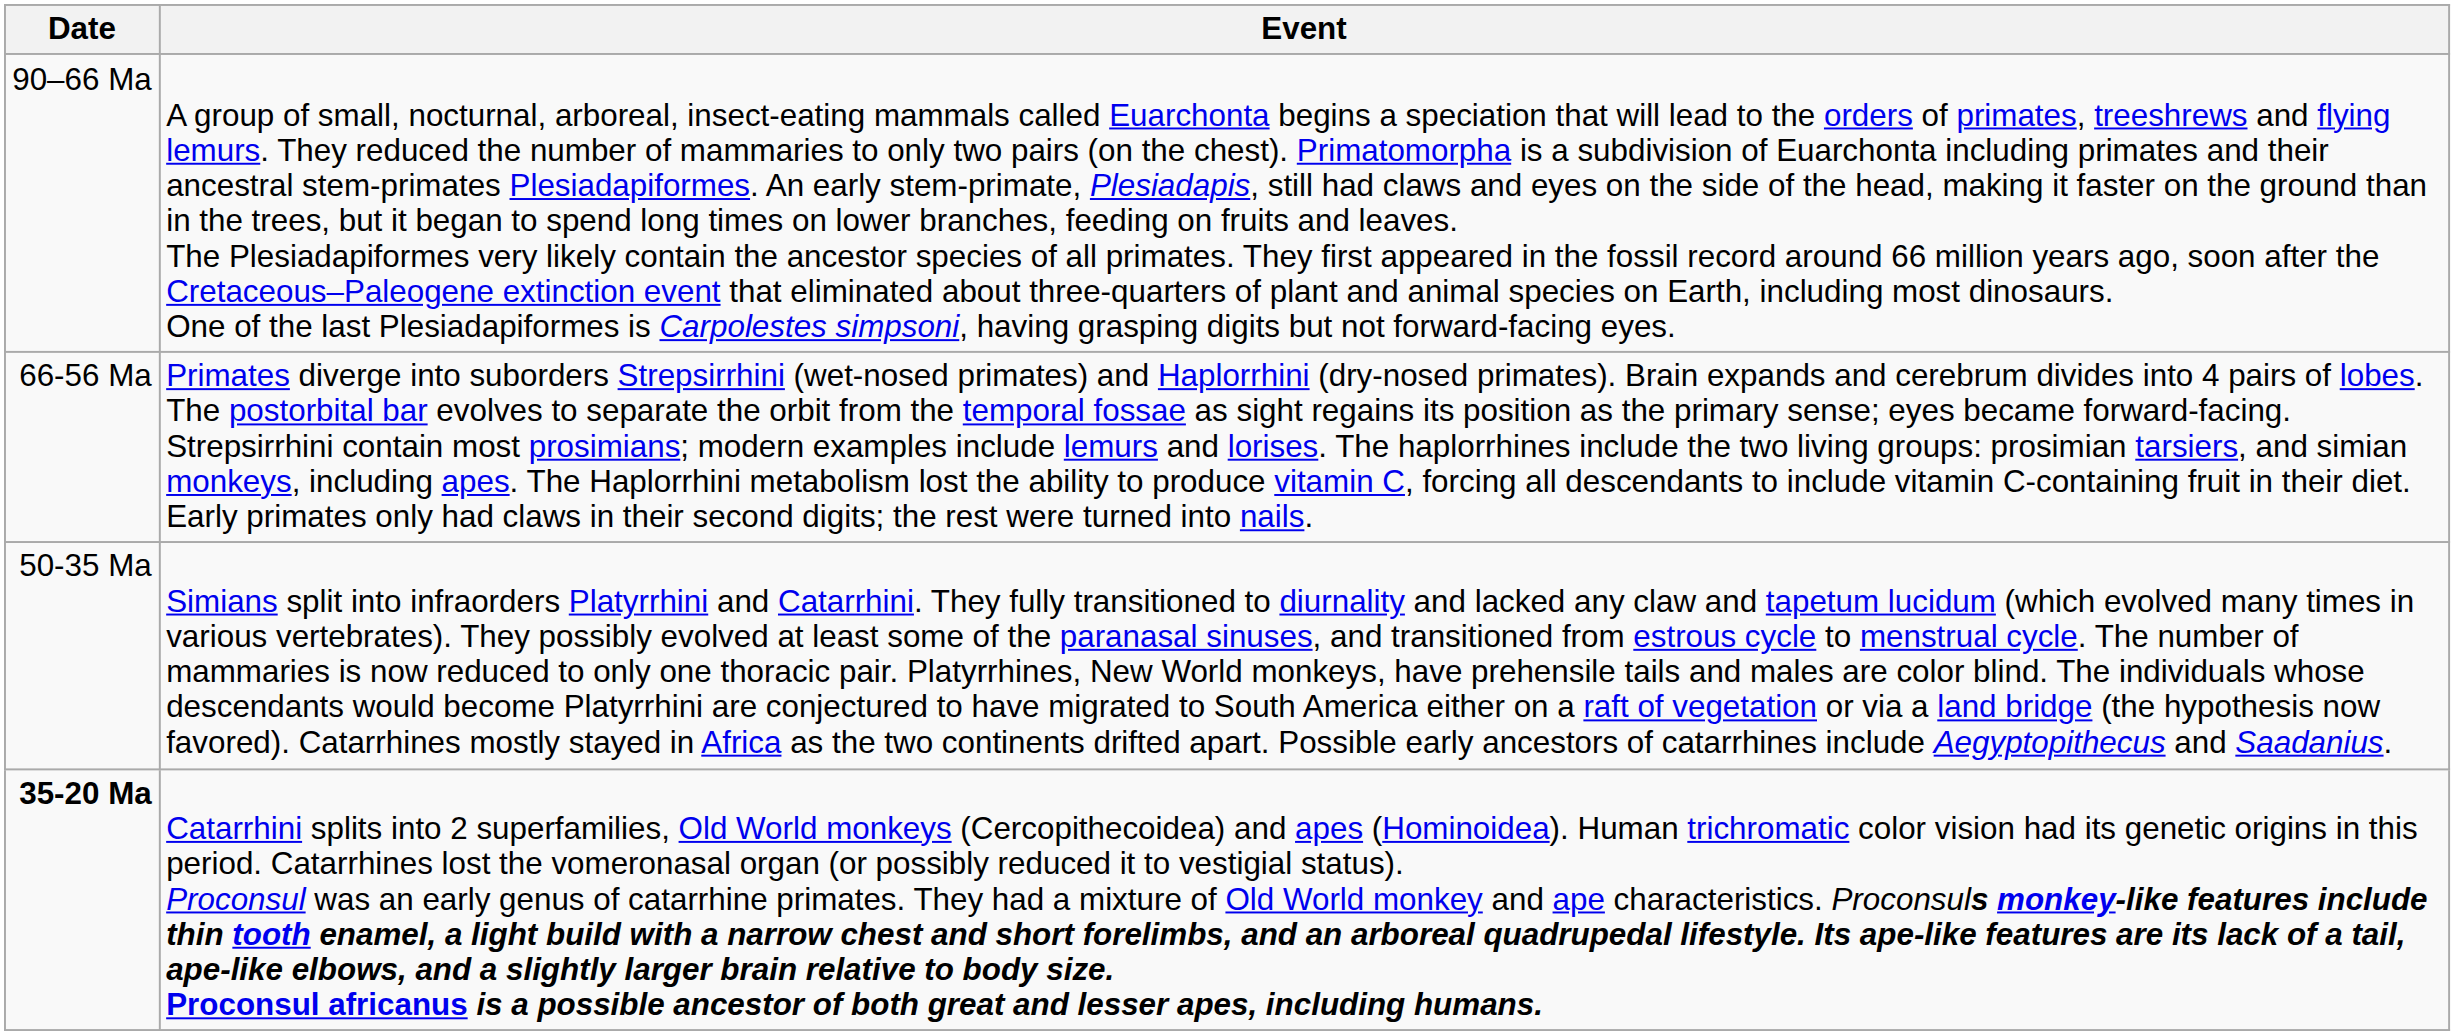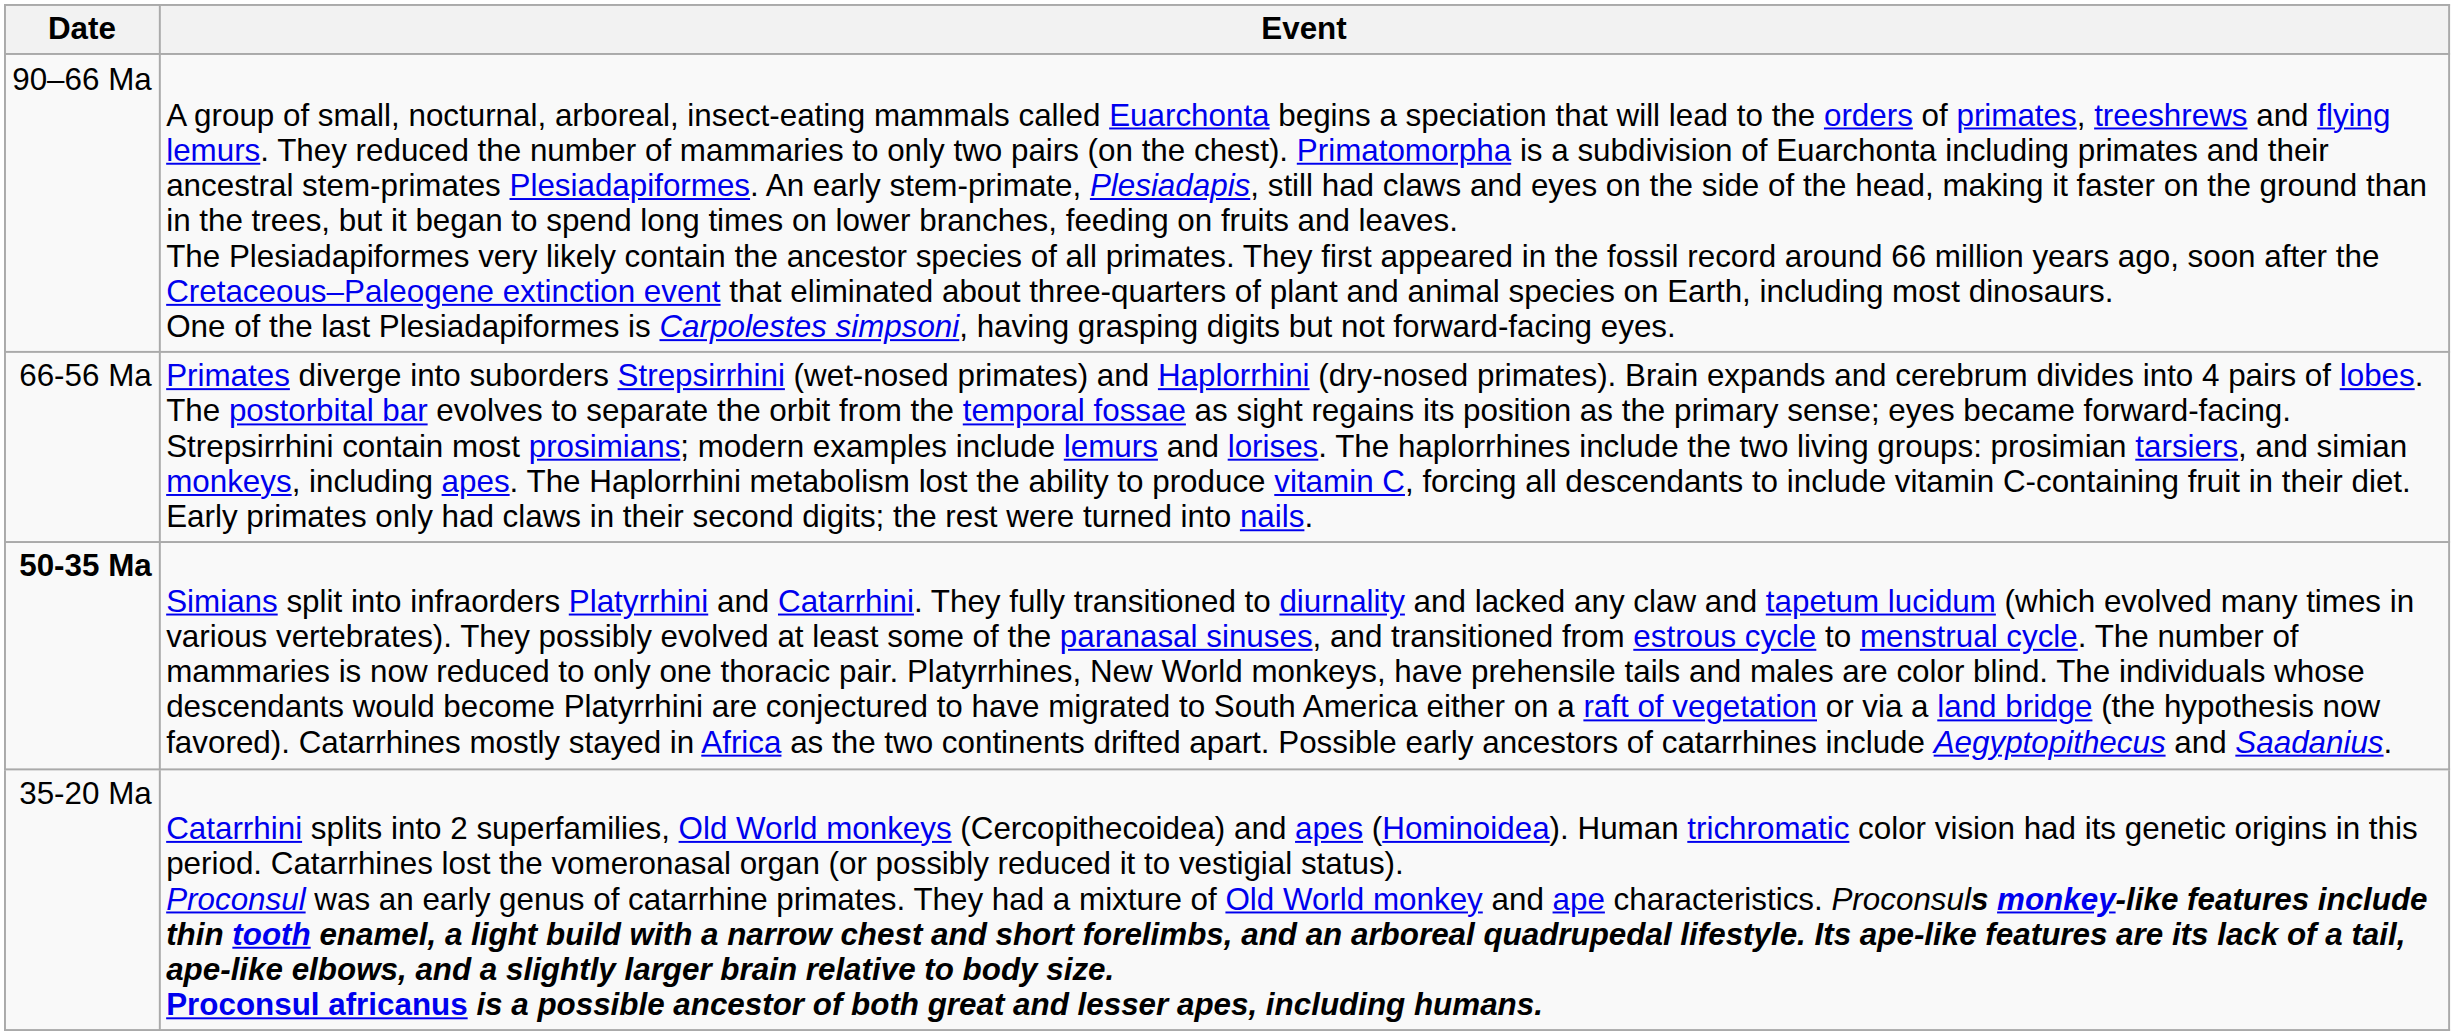(85, 566) normal -> (85, 566) bold
(85, 792) bold -> (85, 792) normal
